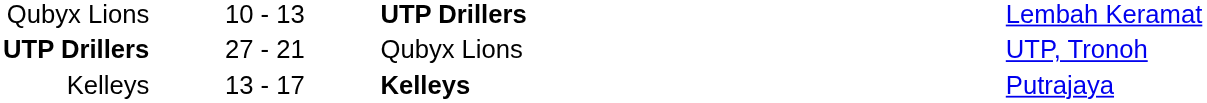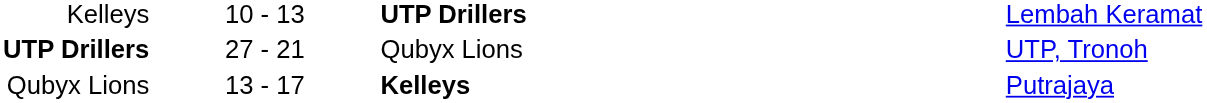(78, 14) Qubyx Lions -> (108, 14) Kelleys
(108, 85) Kelleys -> (78, 85) Qubyx Lions
